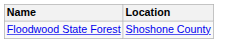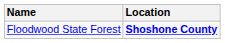(168, 30) normal -> (171, 30) bold
